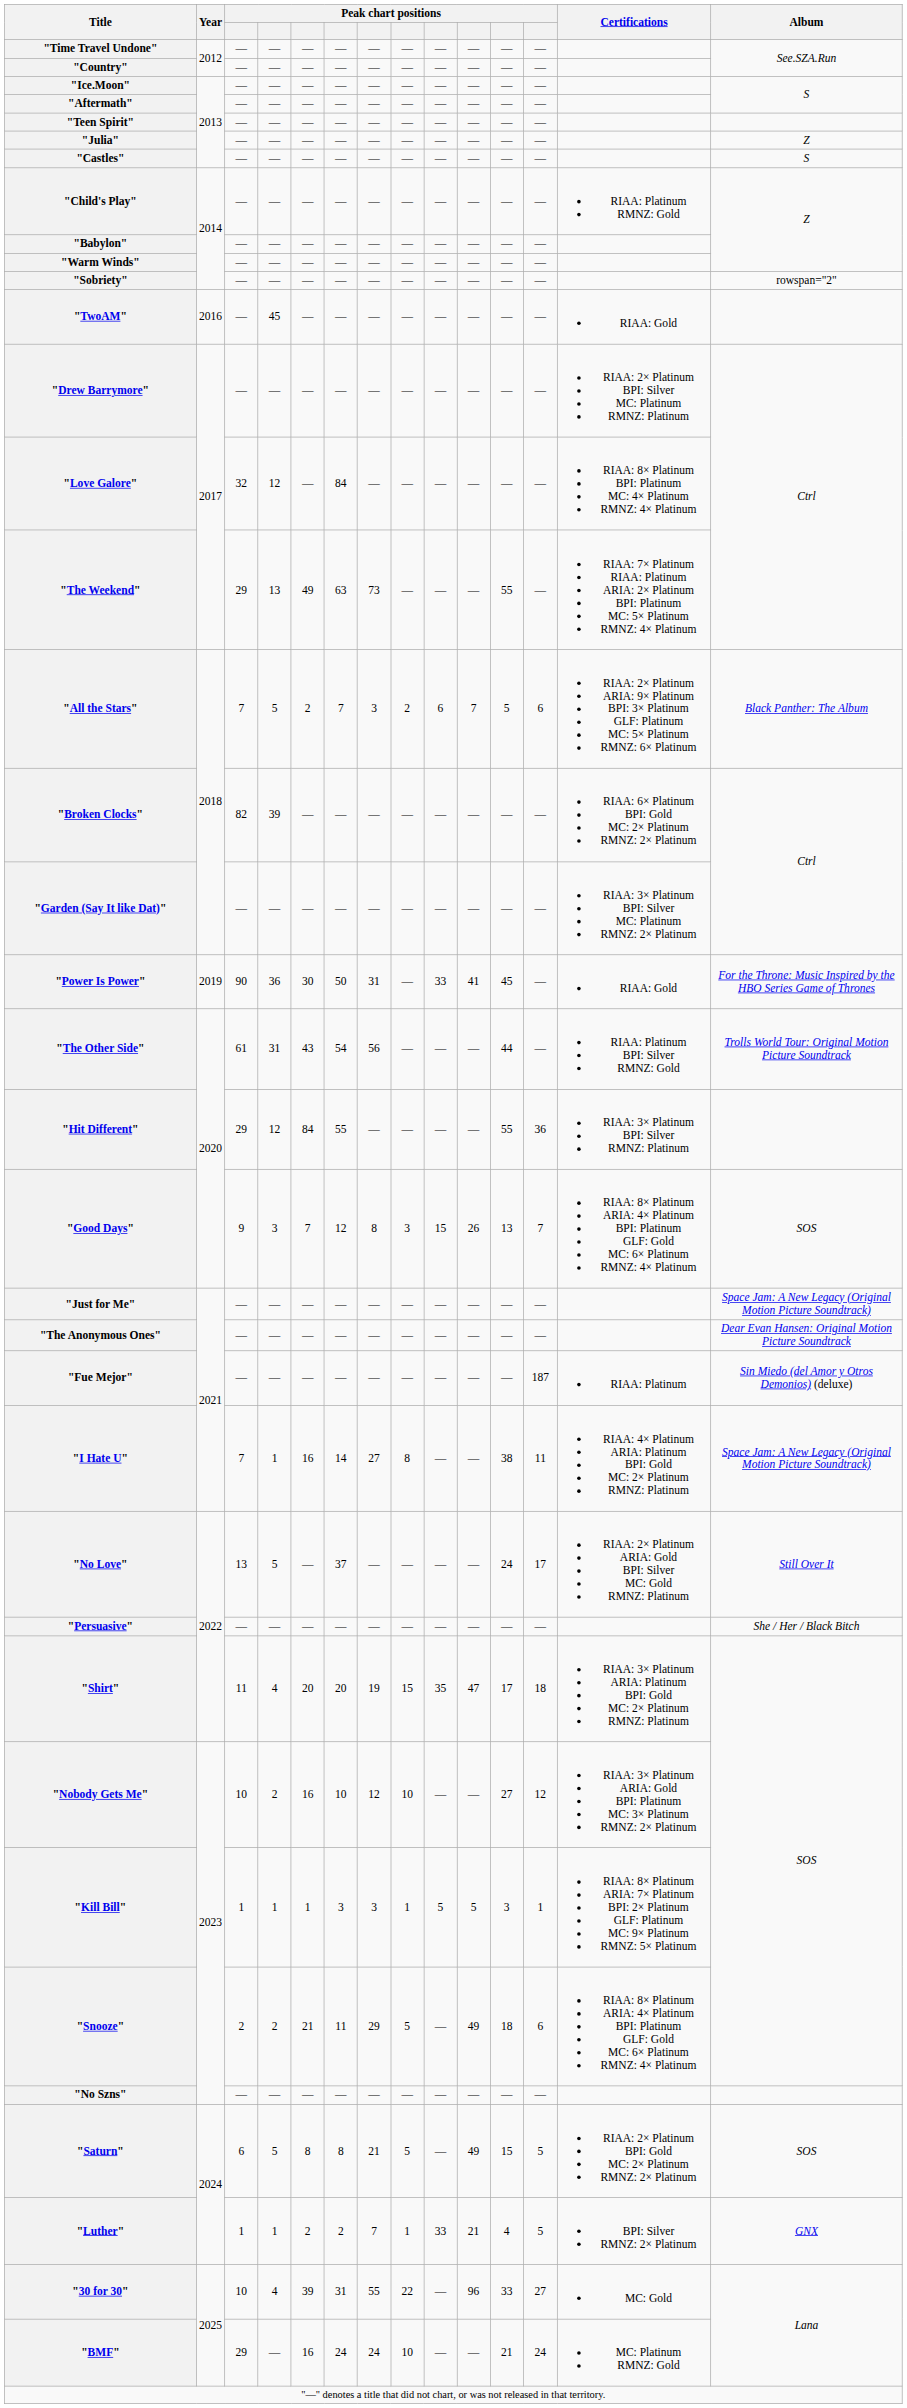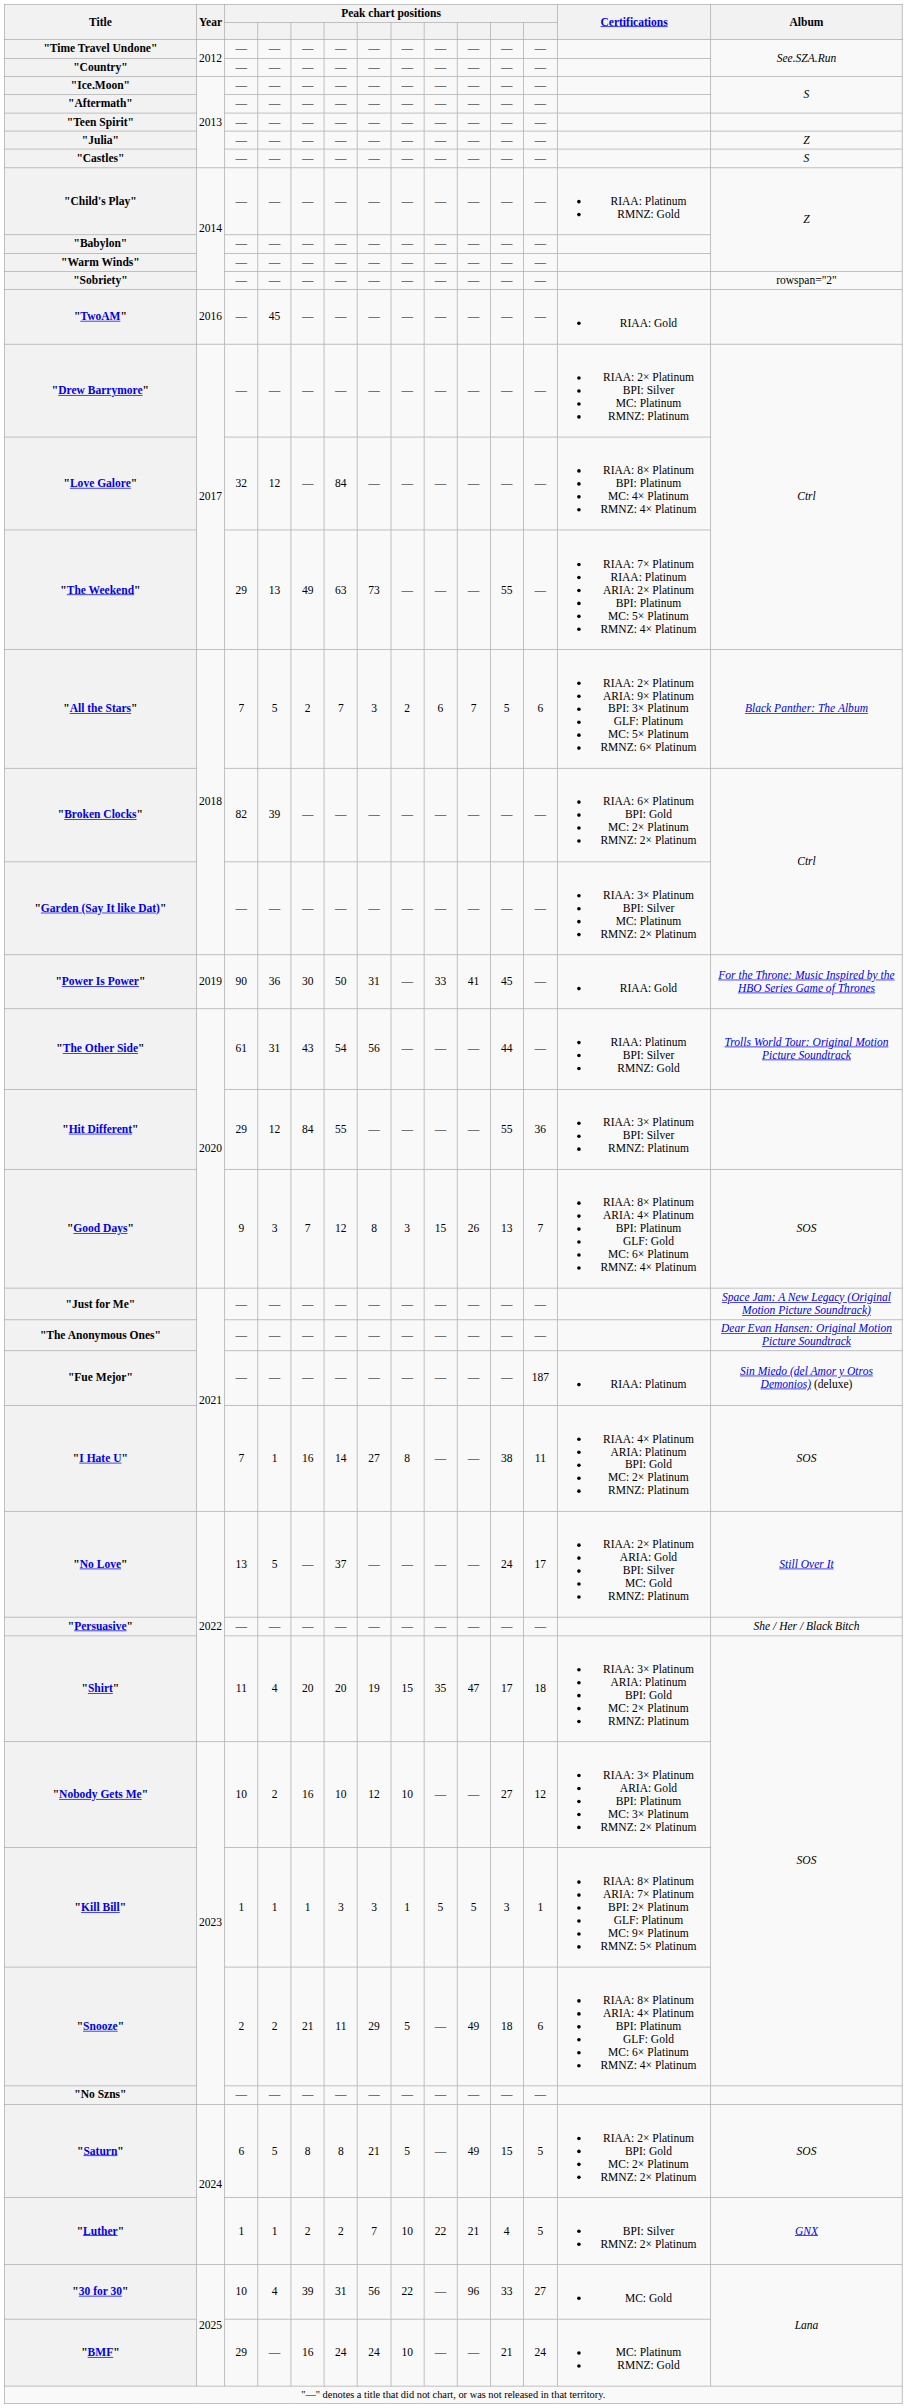(806, 1458) Space Jam: A New Legacy (Original Motion Picture Soundtrack) -> (806, 1458) SOS
(407, 2231) 1 -> (407, 2231) 10
(440, 2231) 33 -> (440, 2231) 22
(374, 2291) 55 -> (374, 2291) 56
